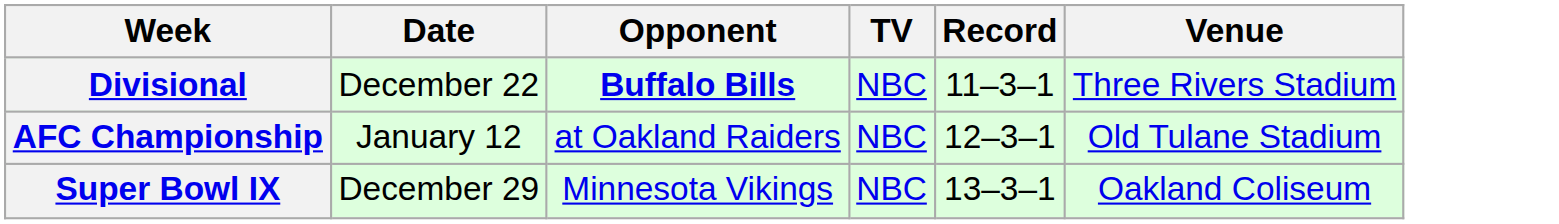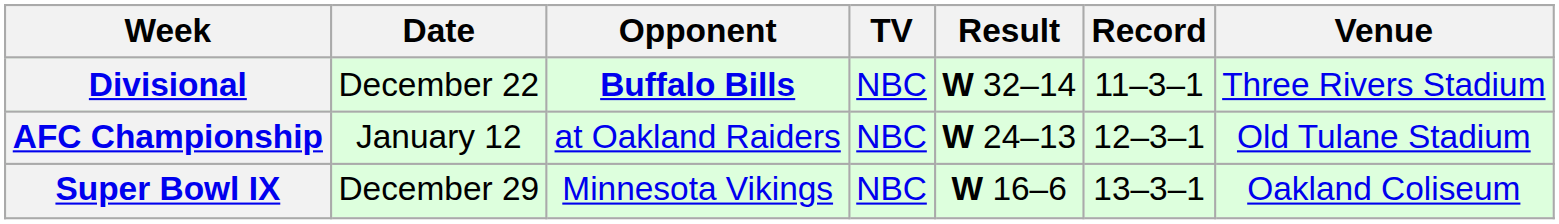+ column: (1009, 31)
